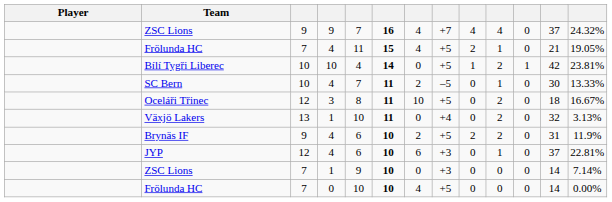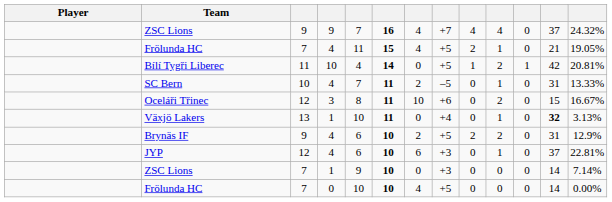(304, 65) 10 -> (304, 65) 11
(587, 65) 23.81% -> (587, 65) 20.81%
(554, 83) 30 -> (554, 83) 31
(445, 100) +5 -> (445, 100) +6
(554, 100) 18 -> (554, 100) 15
(500, 118) 2 -> (500, 118) 1
(554, 118) normal -> (554, 118) bold
(587, 135) 11.9% -> (587, 135) 12.9%
